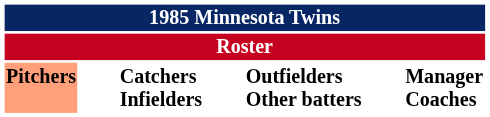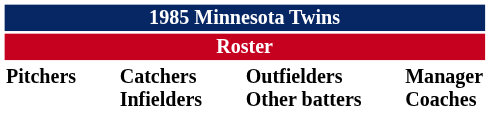(41, 75) lightsalmon background -> (41, 75) no background
